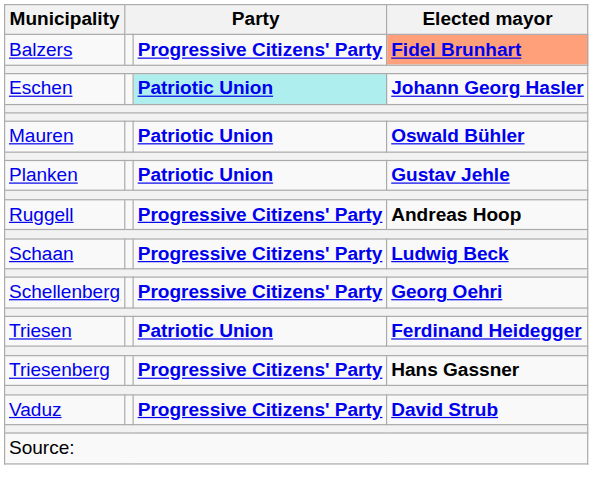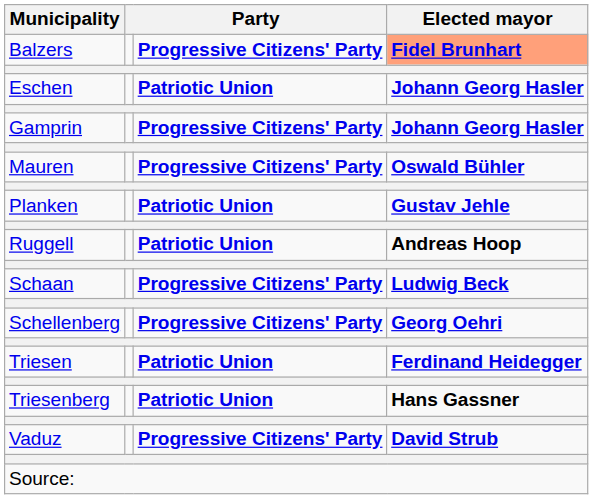(205, 88) paleturquoise background -> (205, 88) no background
+ row: (45, 127)
(205, 136) Patriotic Union -> (260, 166) Progressive Citizens' Party
(260, 214) Progressive Citizens' Party -> (205, 244) Patriotic Union
(260, 370) Progressive Citizens' Party -> (205, 400) Patriotic Union
